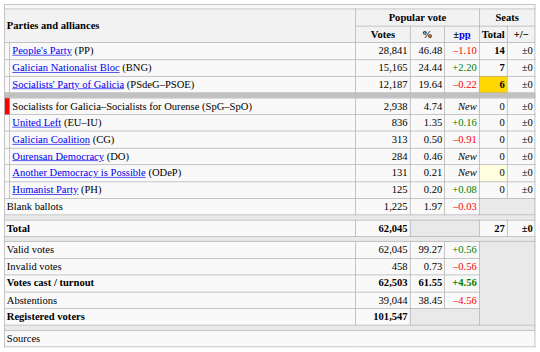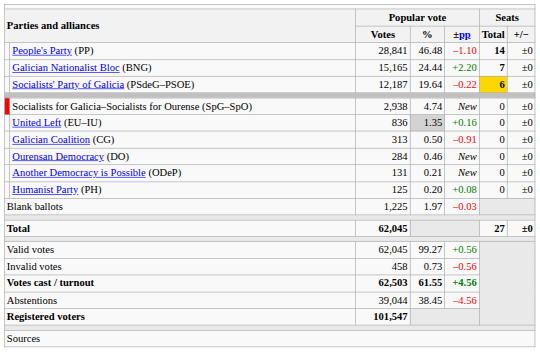(433, 123) no background -> (433, 123) lightgrey background
(502, 173) lightyellow background -> (502, 173) no background
